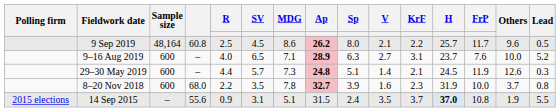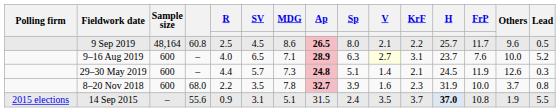(321, 44) 26.2 -> (321, 44) 26.5
(385, 58) no background -> (385, 58) lightyellow background
